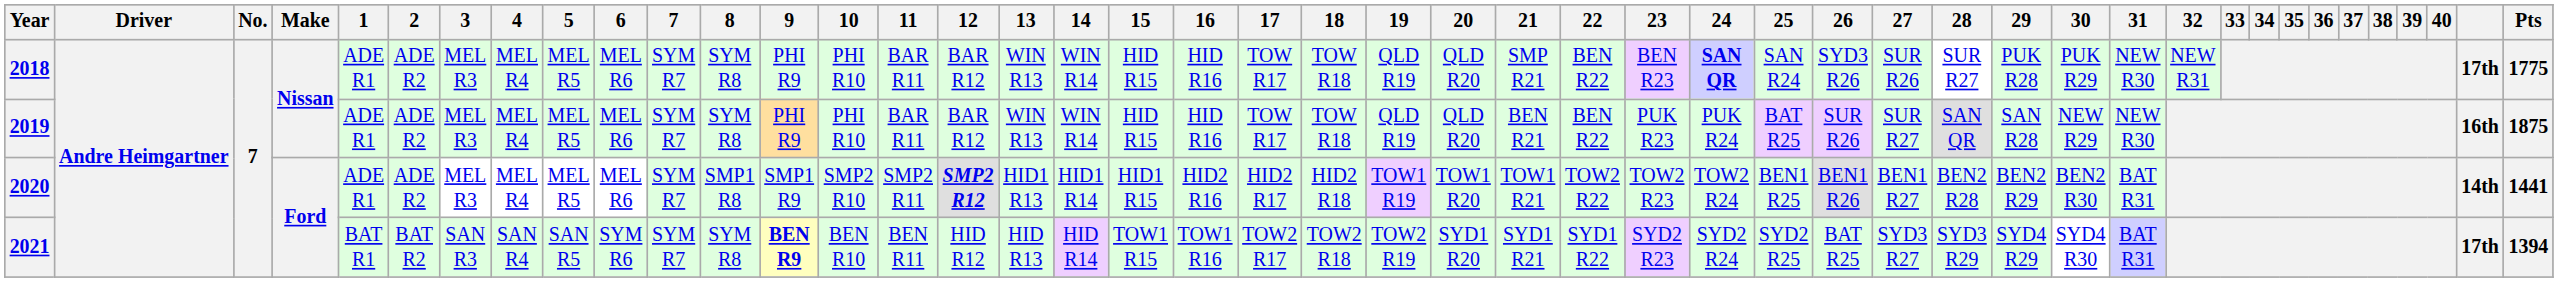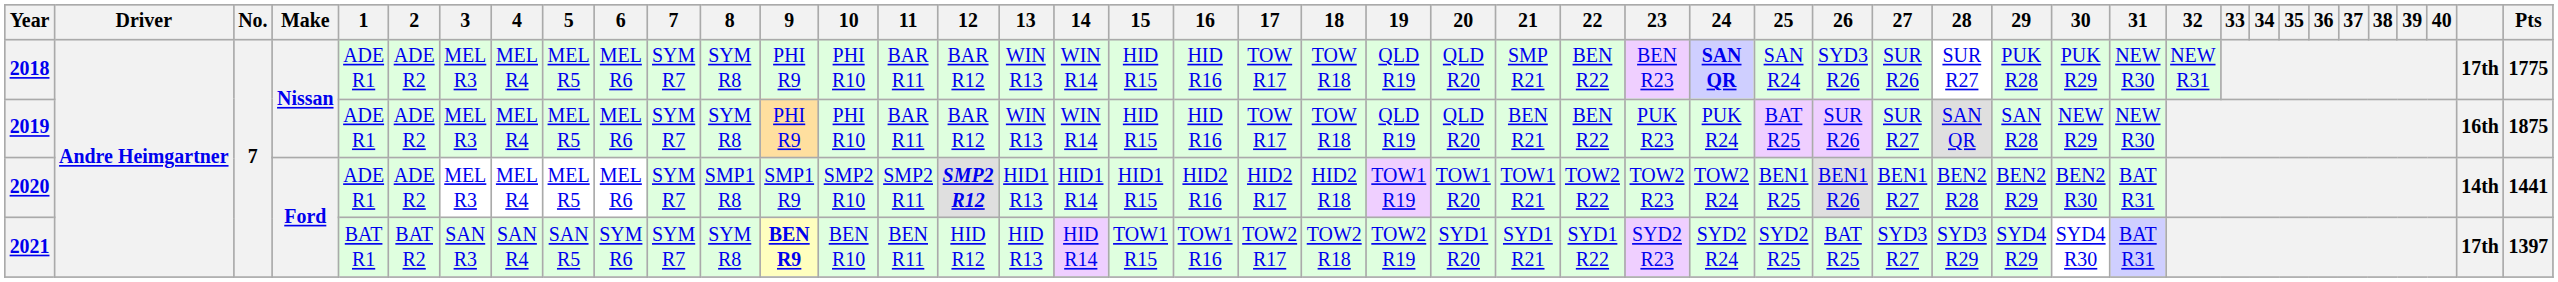(2528, 246) 1394 -> (2528, 246) 1397
